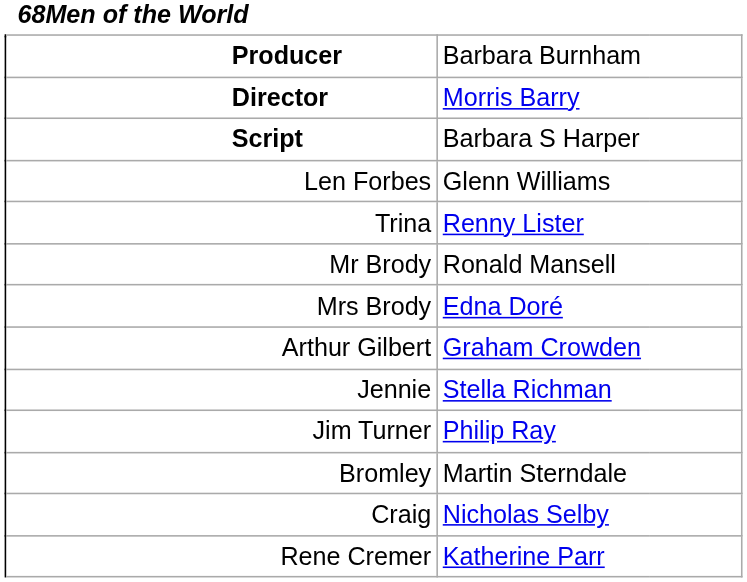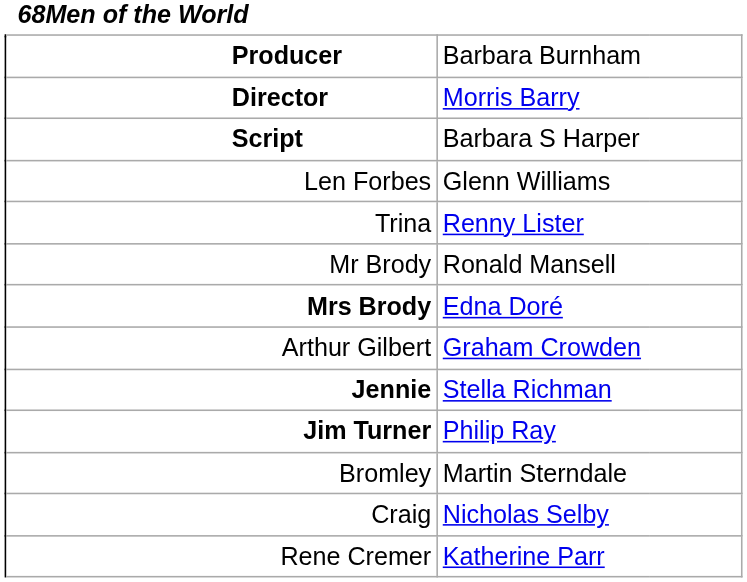(374, 306) normal -> (369, 306) bold
(394, 389) normal -> (391, 389) bold
(372, 431) normal -> (367, 431) bold
